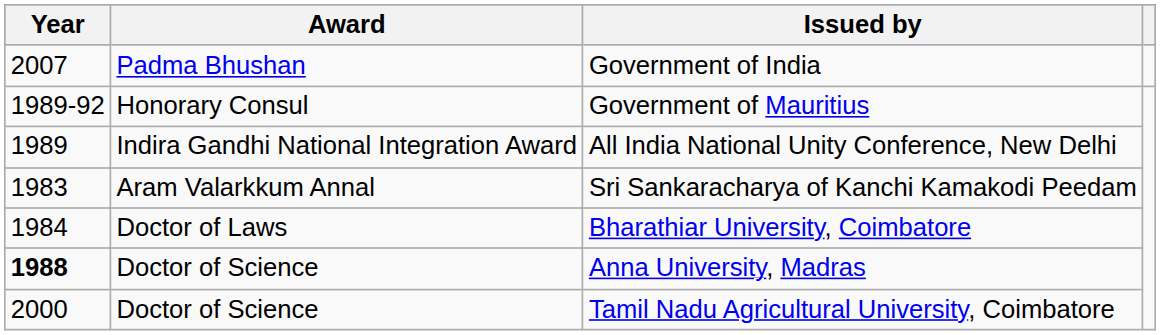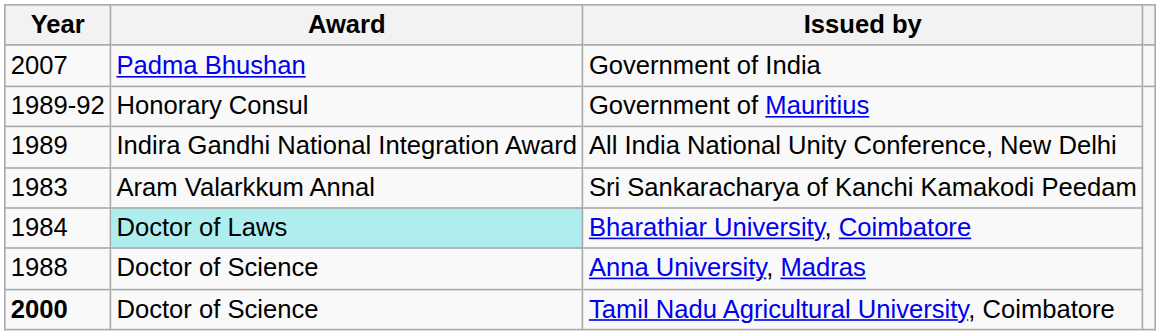(202, 227) no background -> (202, 227) paleturquoise background
(39, 268) bold -> (39, 268) normal
(39, 308) normal -> (39, 308) bold
